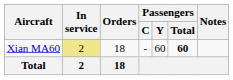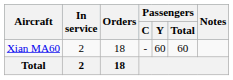(81, 48) khaki background -> (81, 48) no background
(183, 48) bold -> (183, 48) normal
